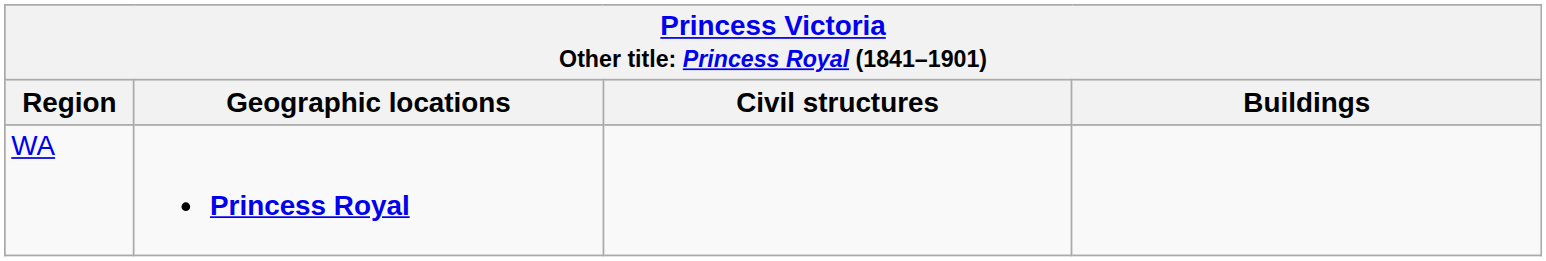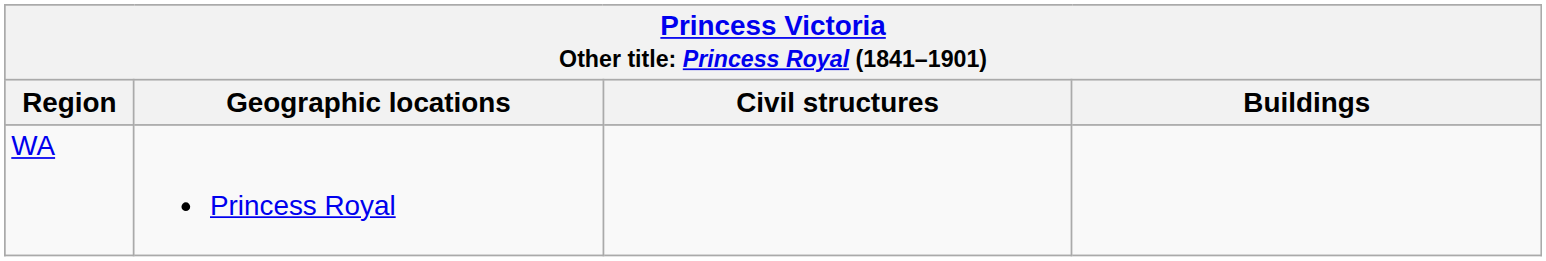(369, 206) bold -> (369, 206) normal
